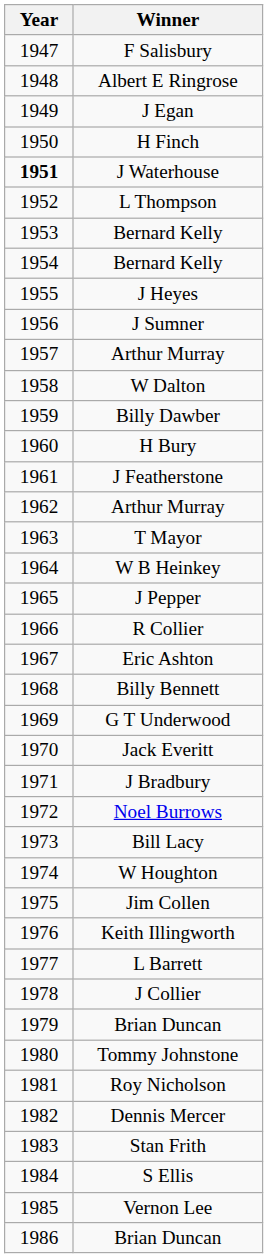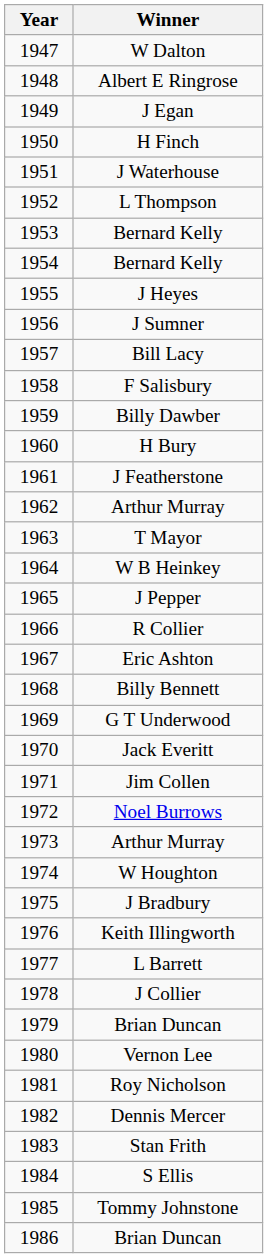(168, 50) F Salisbury -> (168, 50) W Dalton
(39, 171) bold -> (39, 171) normal
(168, 354) Arthur Murray -> (168, 354) Bill Lacy
(168, 385) W Dalton -> (168, 385) F Salisbury
(168, 780) J Bradbury -> (168, 780) Jim Collen
(168, 841) Bill Lacy -> (168, 841) Arthur Murray
(168, 902) Jim Collen -> (168, 902) J Bradbury
(168, 1055) Tommy Johnstone -> (168, 1055) Vernon Lee
(168, 1207) Vernon Lee -> (168, 1207) Tommy Johnstone
